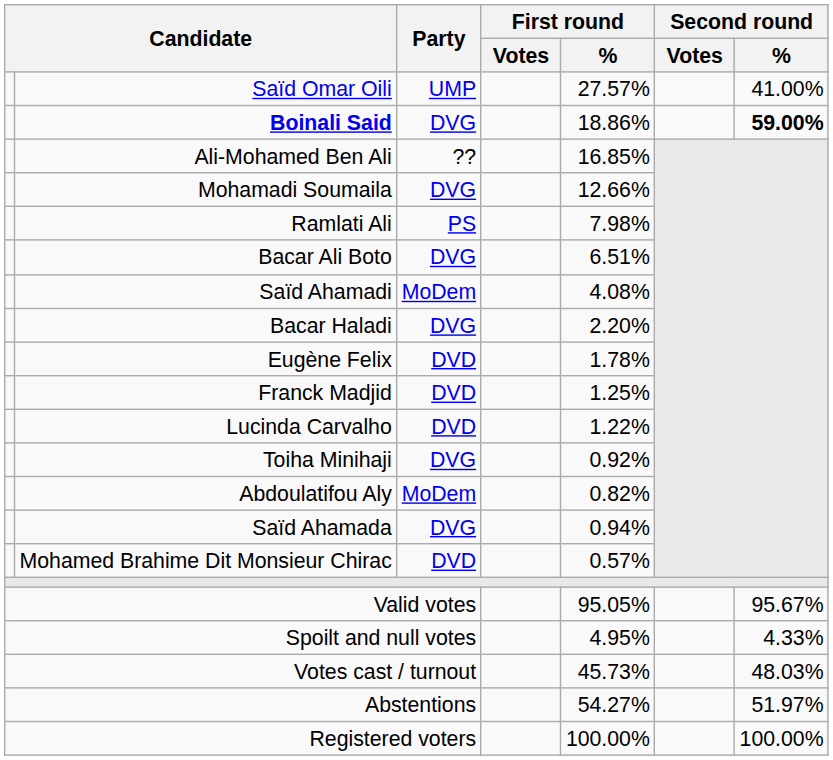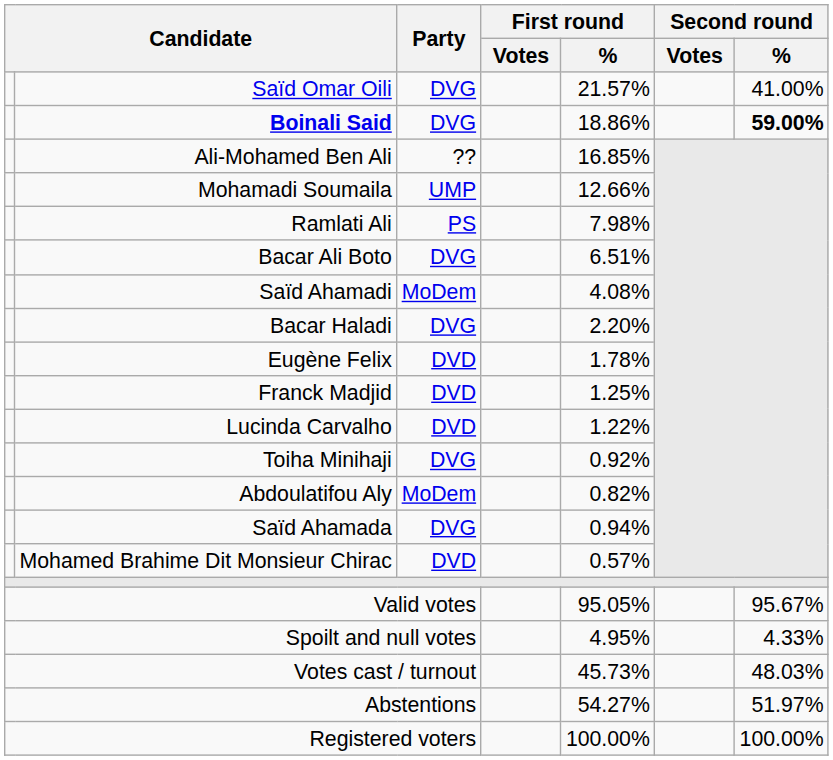(452, 89) UMP -> (453, 89) DVG
(614, 89) 27.57% -> (614, 89) 21.57%
(453, 190) DVG -> (452, 190) UMP
